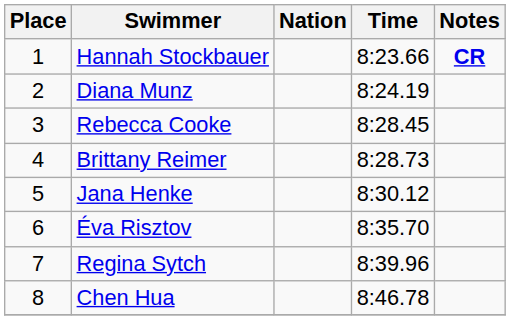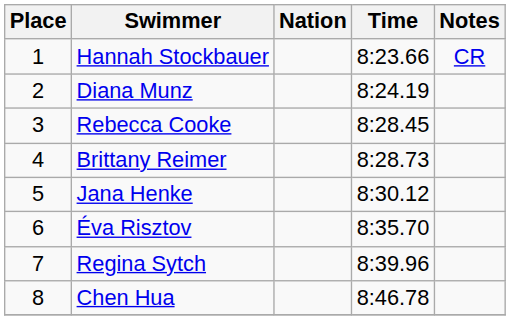(470, 56) bold -> (470, 56) normal
